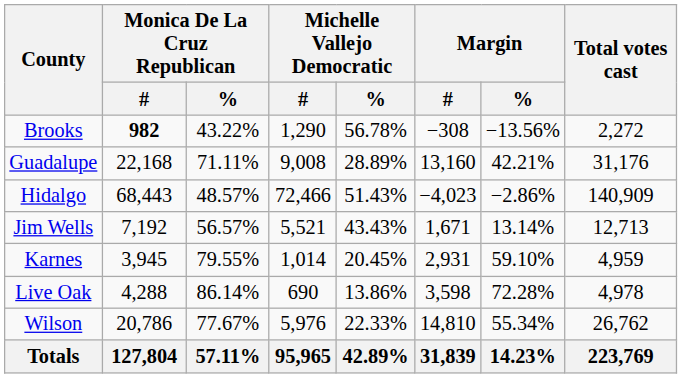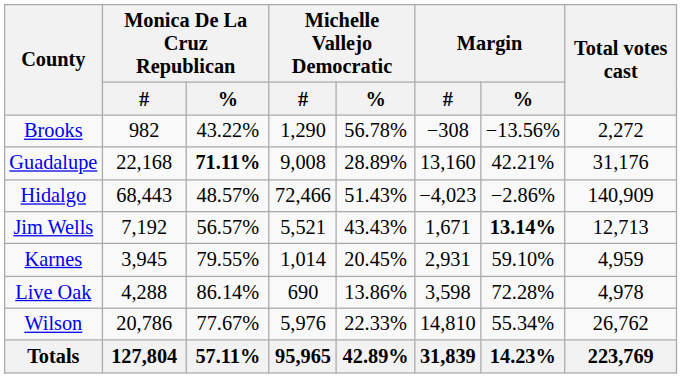(144, 130) bold -> (144, 130) normal
(228, 163) normal -> (228, 163) bold
(523, 227) normal -> (523, 227) bold
